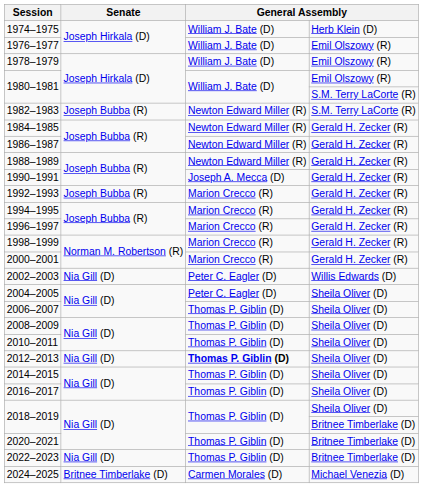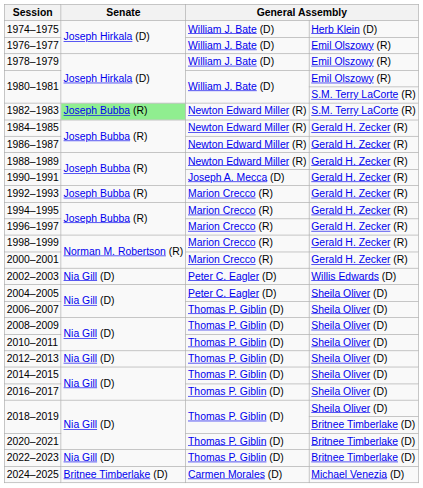(105, 111) no background -> (105, 111) lightgreen background
(238, 359) bold -> (236, 359) normal
